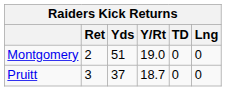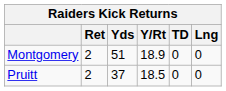(153, 55) 19.0 -> (153, 55) 18.9
(88, 75) 3 -> (88, 75) 2
(153, 75) 18.7 -> (153, 75) 18.5
